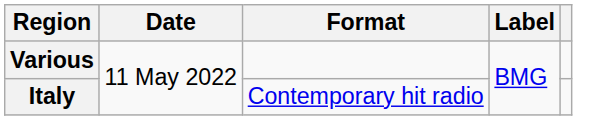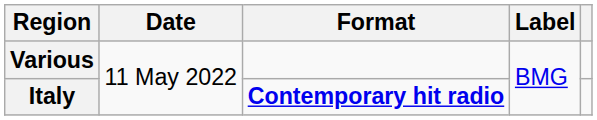(366, 96) normal -> (376, 96) bold
